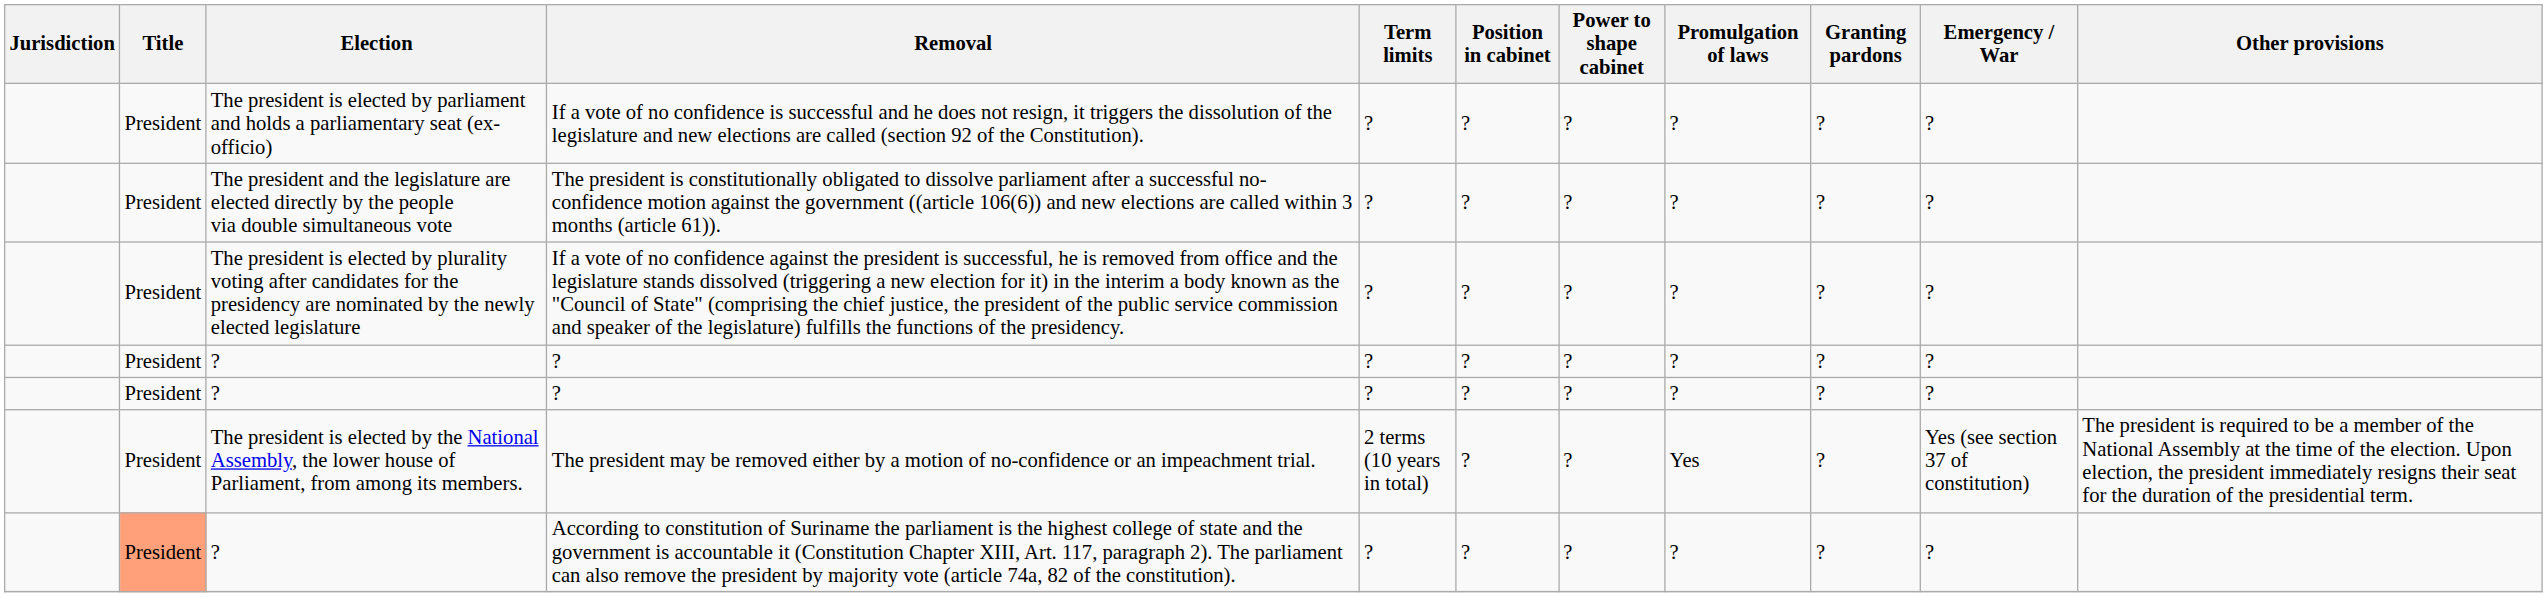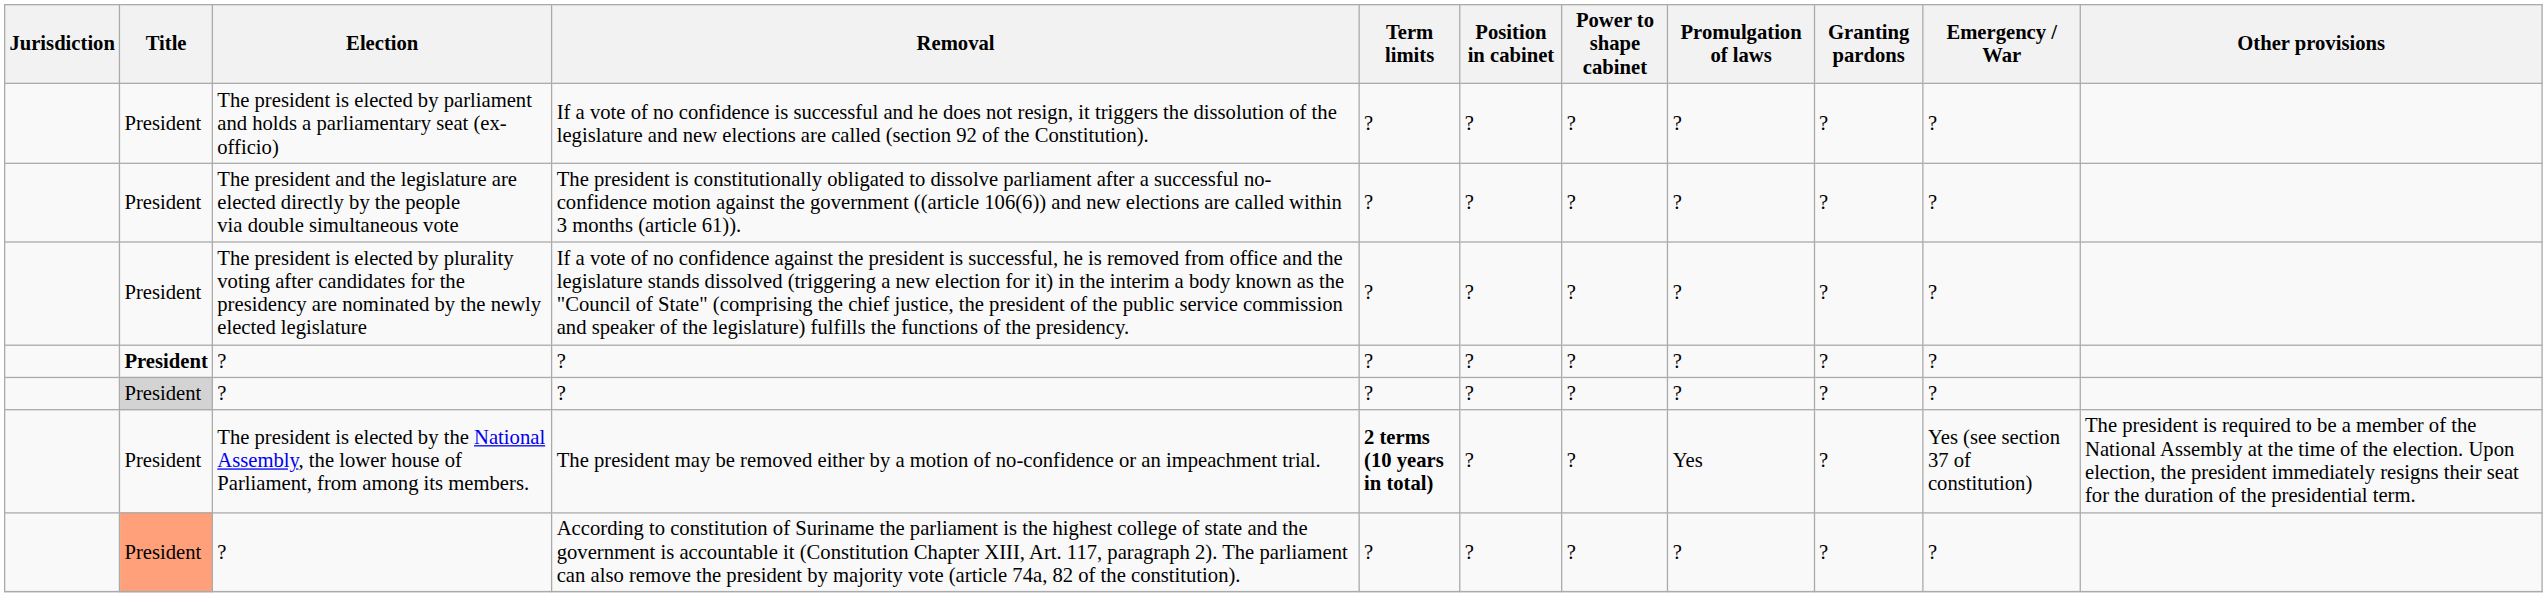(163, 360) normal -> (166, 360) bold
(163, 393) no background -> (163, 393) lightgrey background
(1402, 461) normal -> (1404, 461) bold
